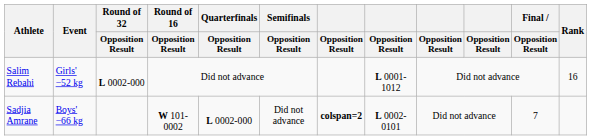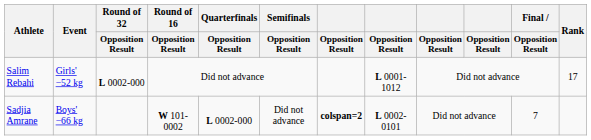(573, 77) 16 -> (573, 77) 17
